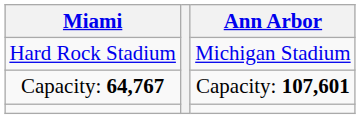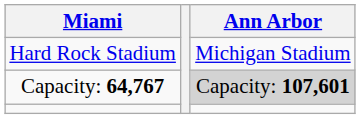(273, 86) no background -> (273, 86) lightgrey background
